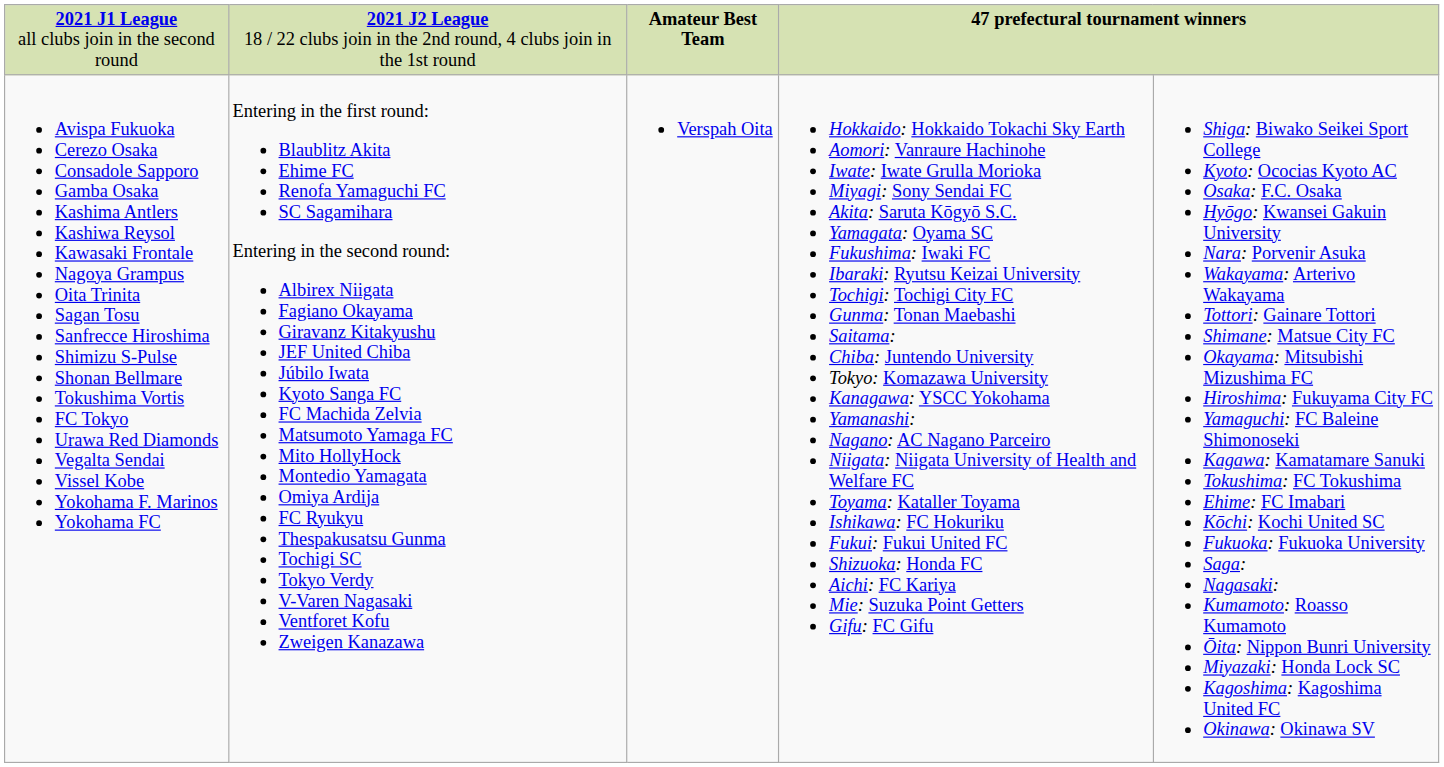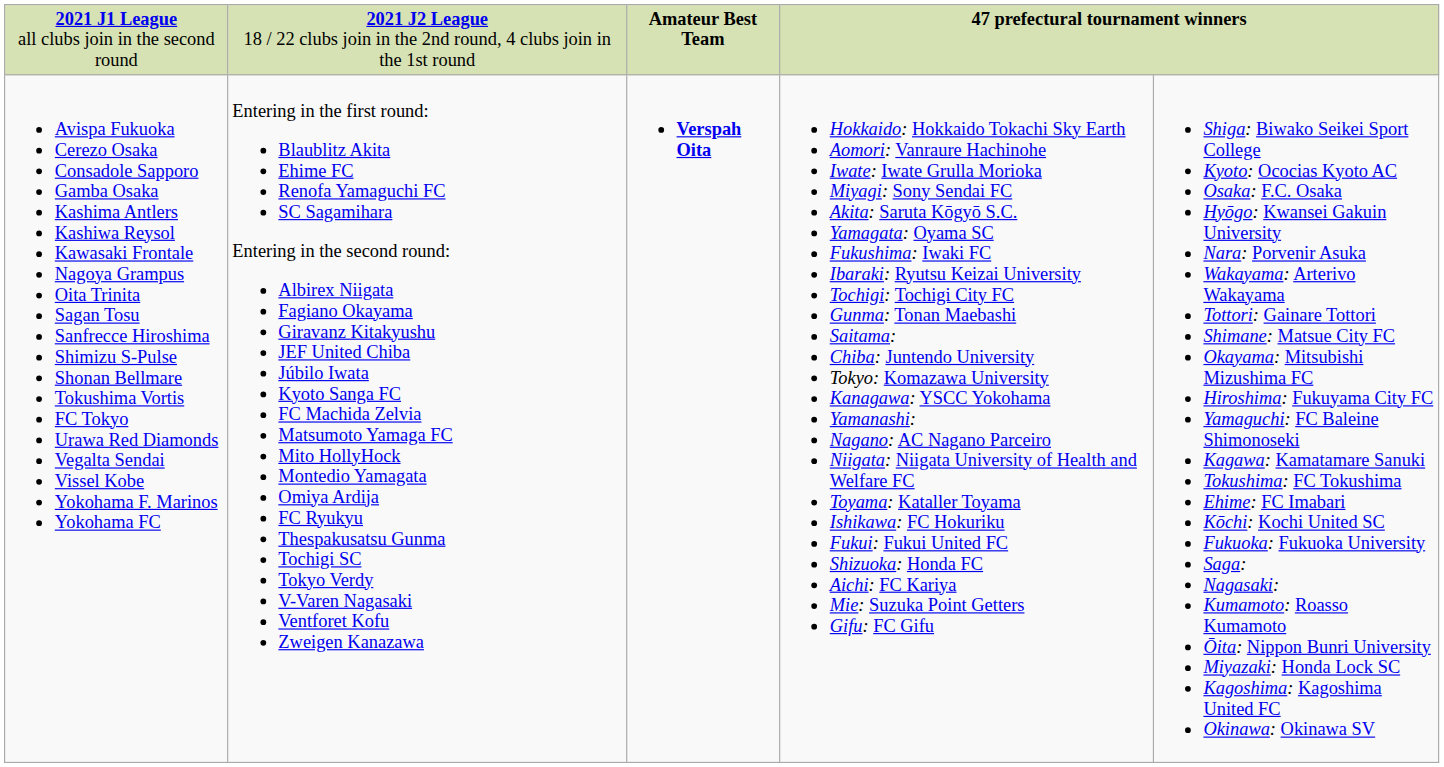(703, 129) normal -> (703, 139) bold
